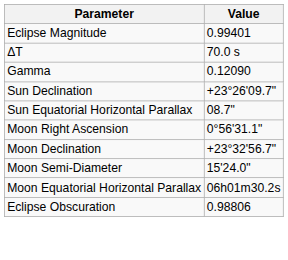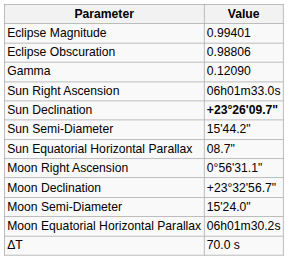rows swapped: (61, 206) <-> (15, 52)
+ row: (63, 91)
(241, 91) normal -> (242, 110) bold
+ row: (60, 129)
